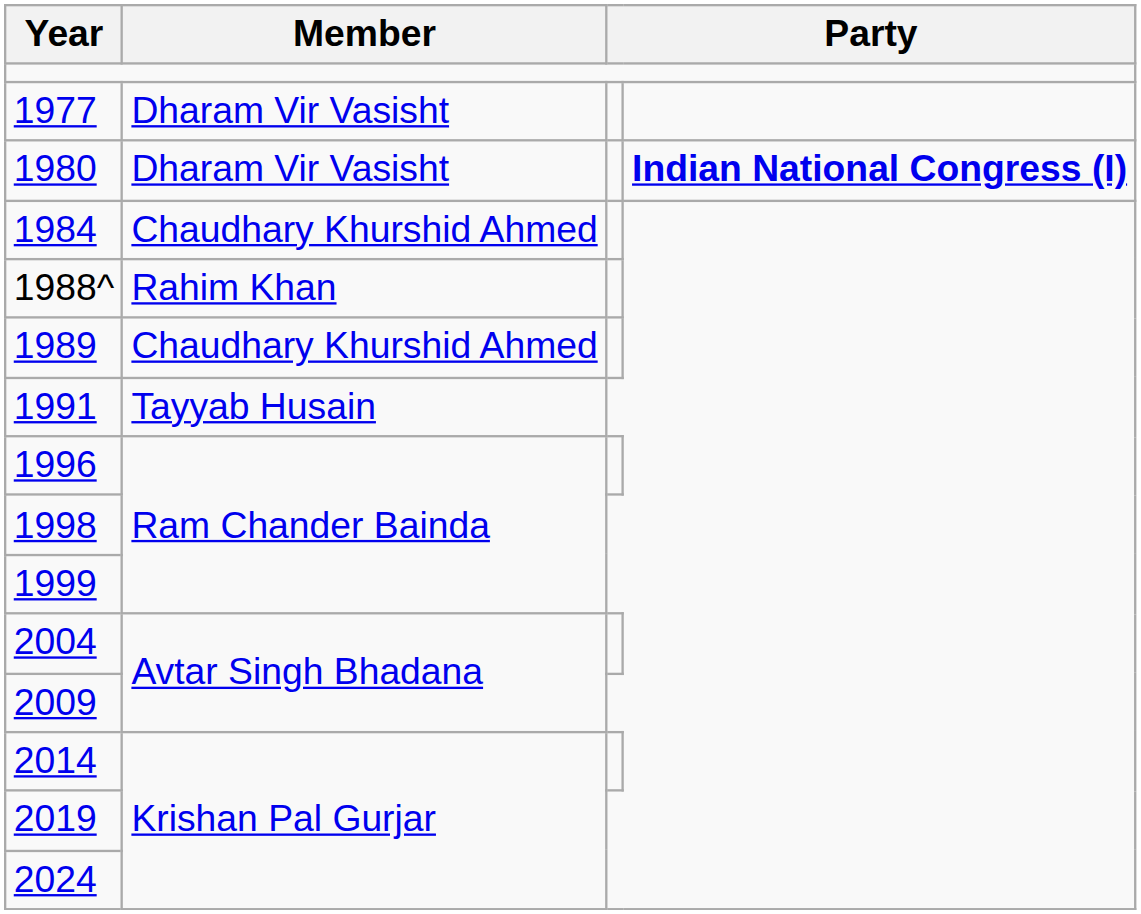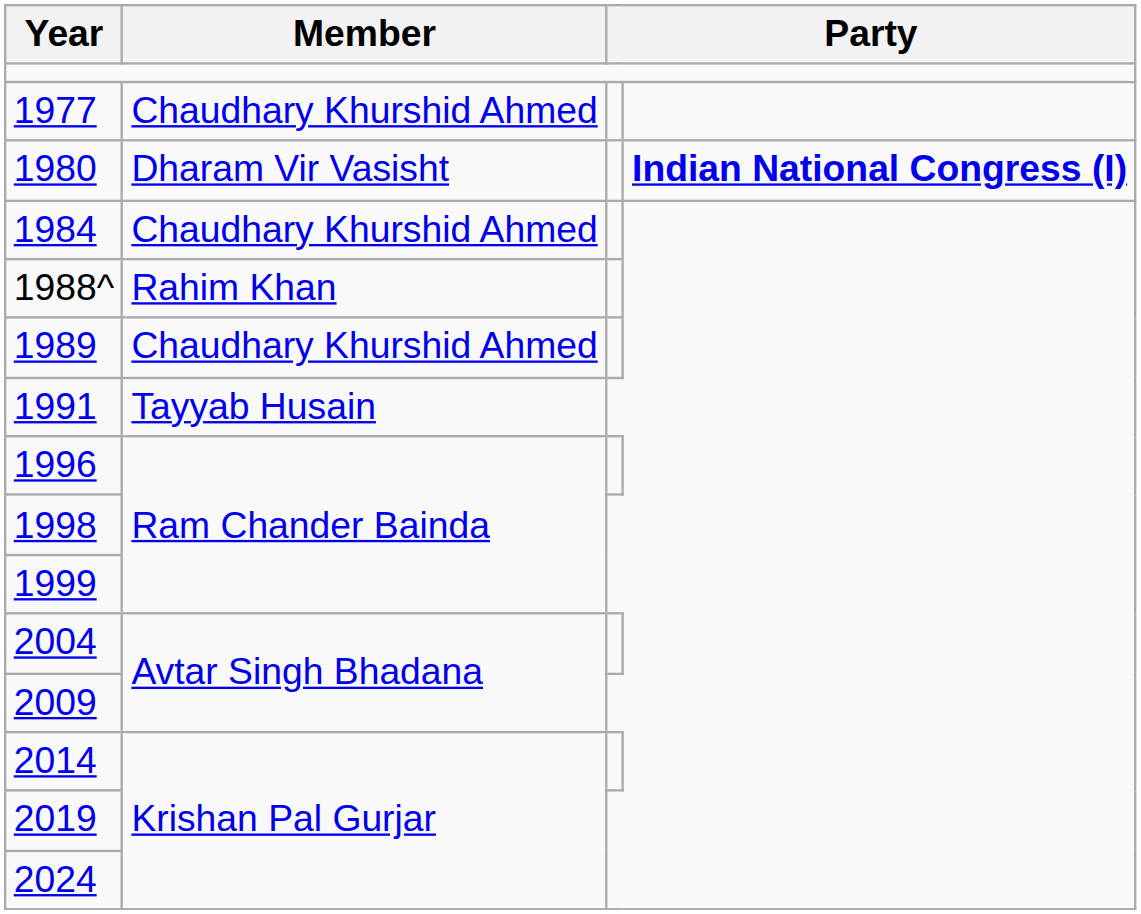(290, 110) Dharam Vir Vasisht -> (365, 110) Chaudhary Khurshid Ahmed
